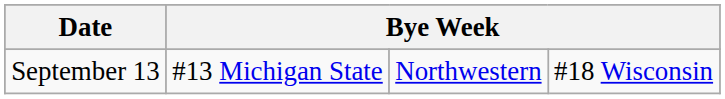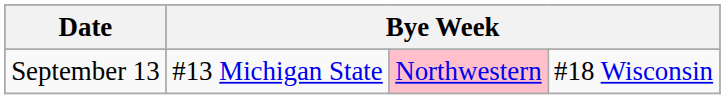(468, 71) no background -> (468, 71) pink background
